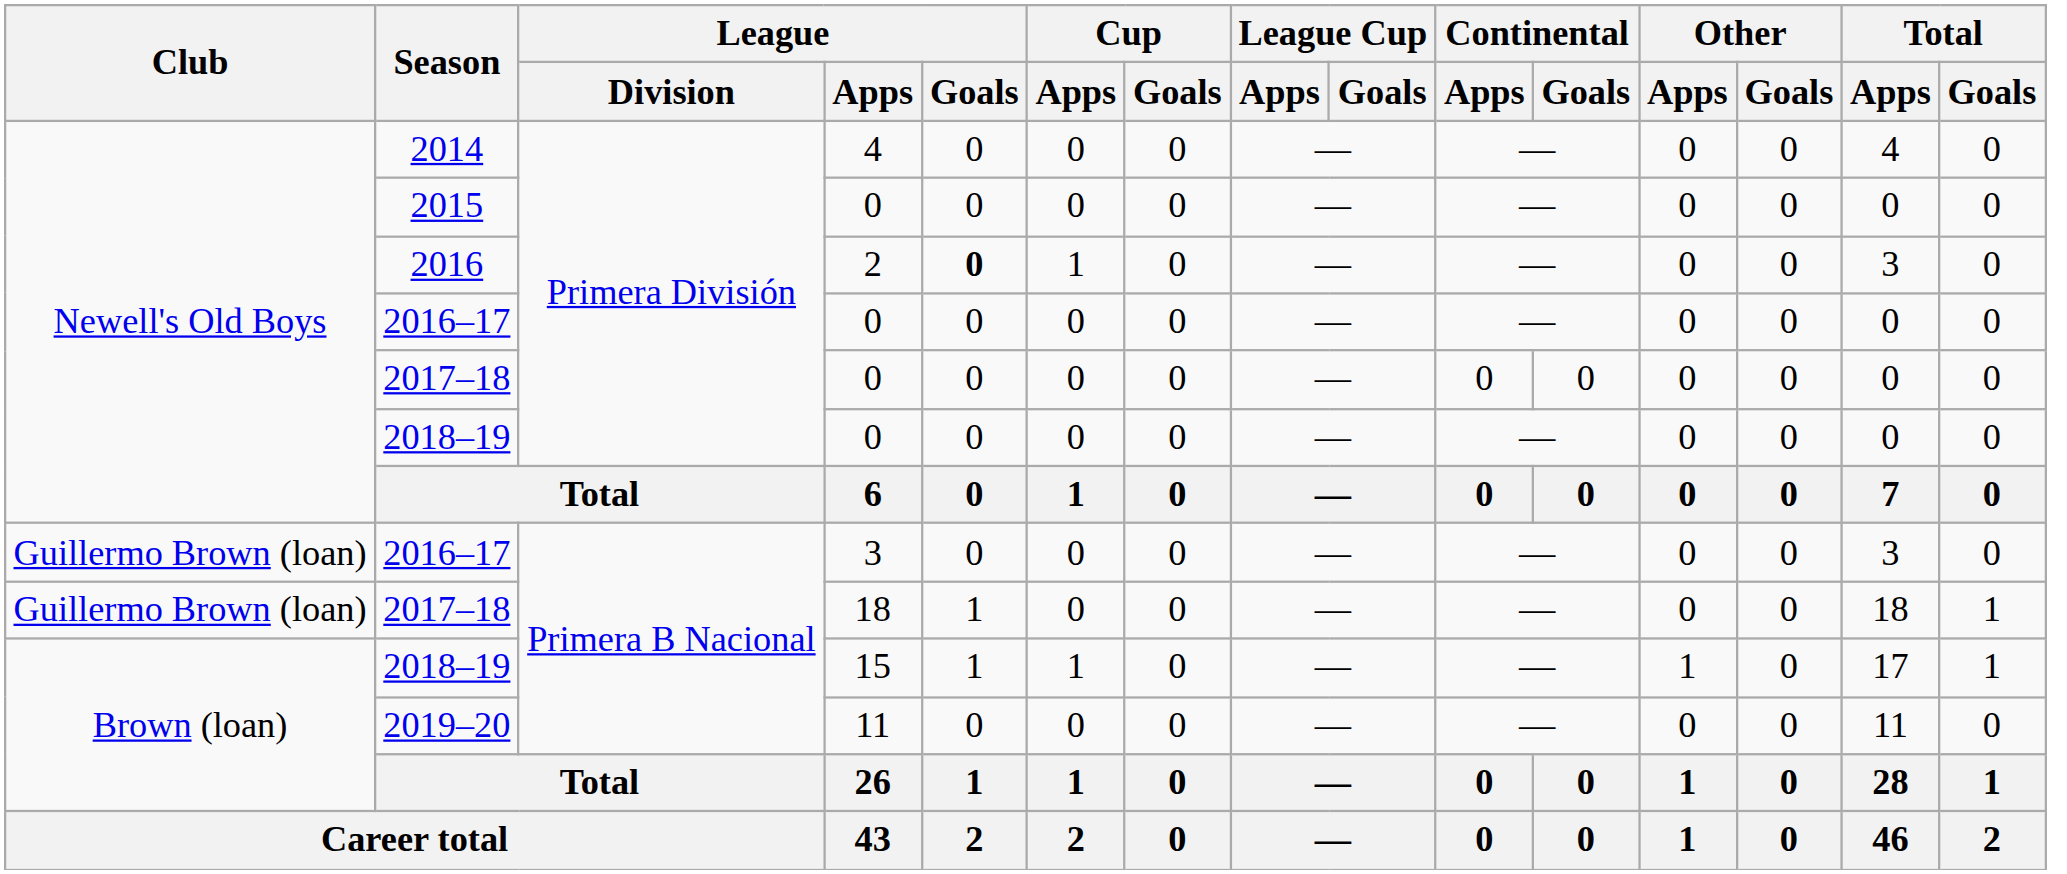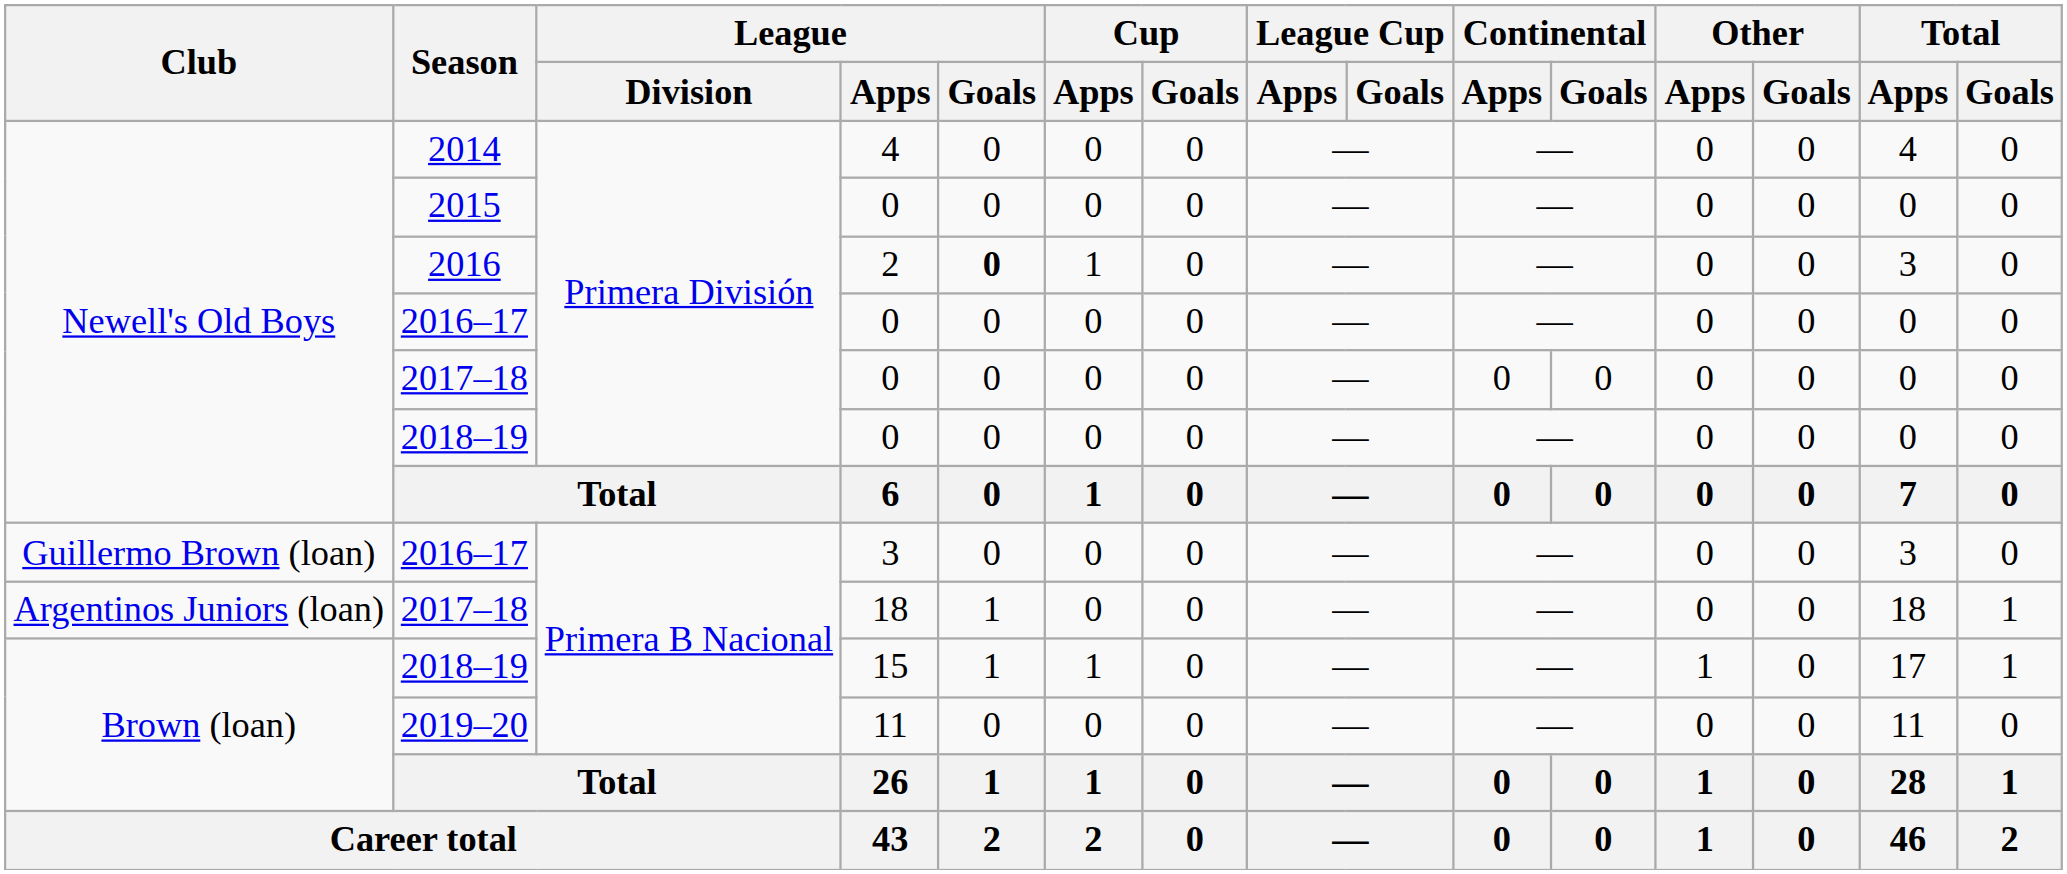(190, 609) Guillermo Brown (loan) -> (199, 609) Argentinos Juniors (loan)
